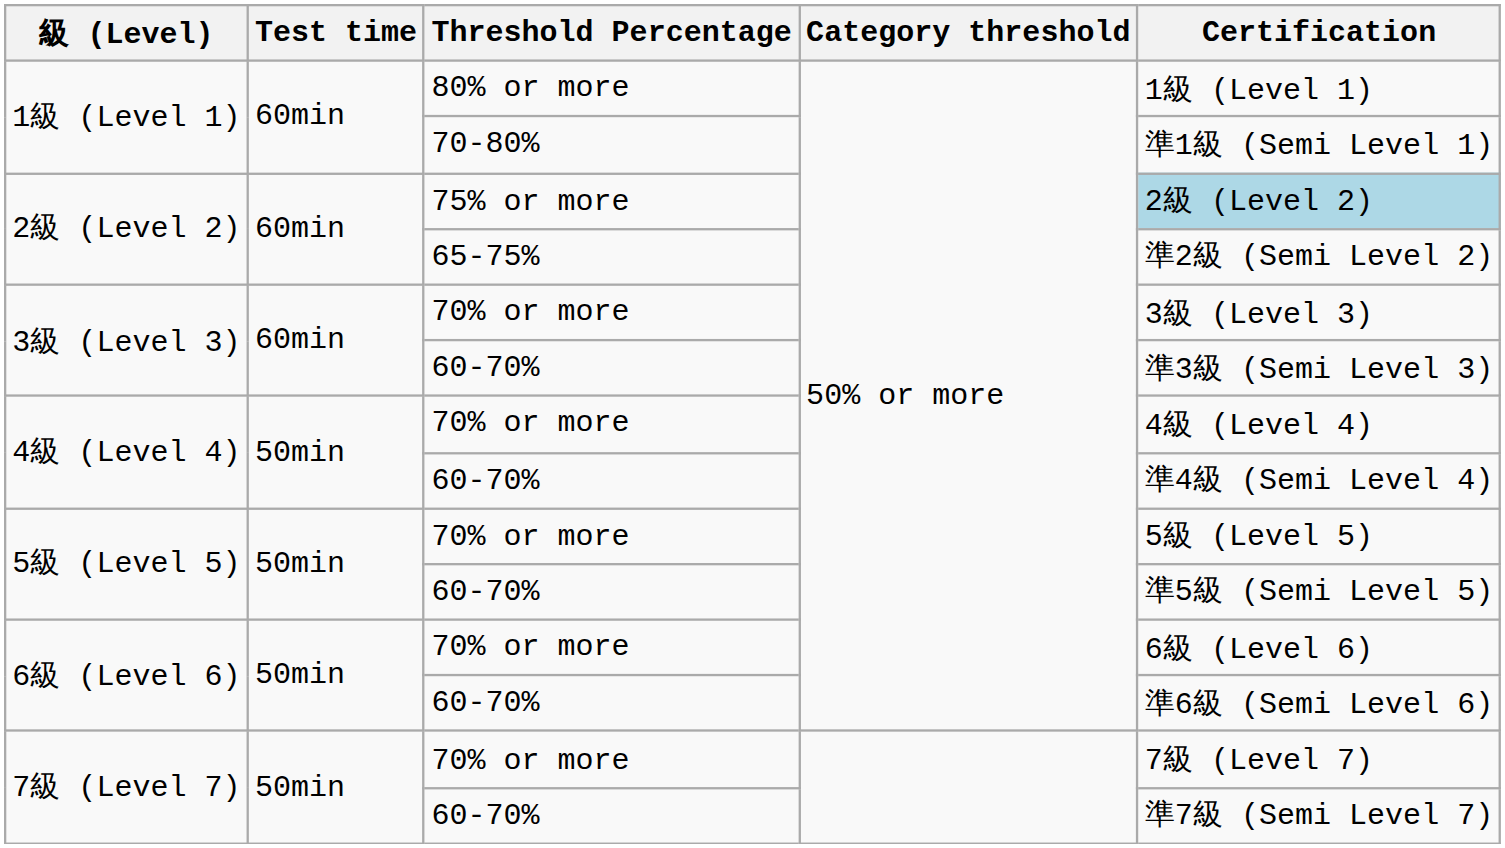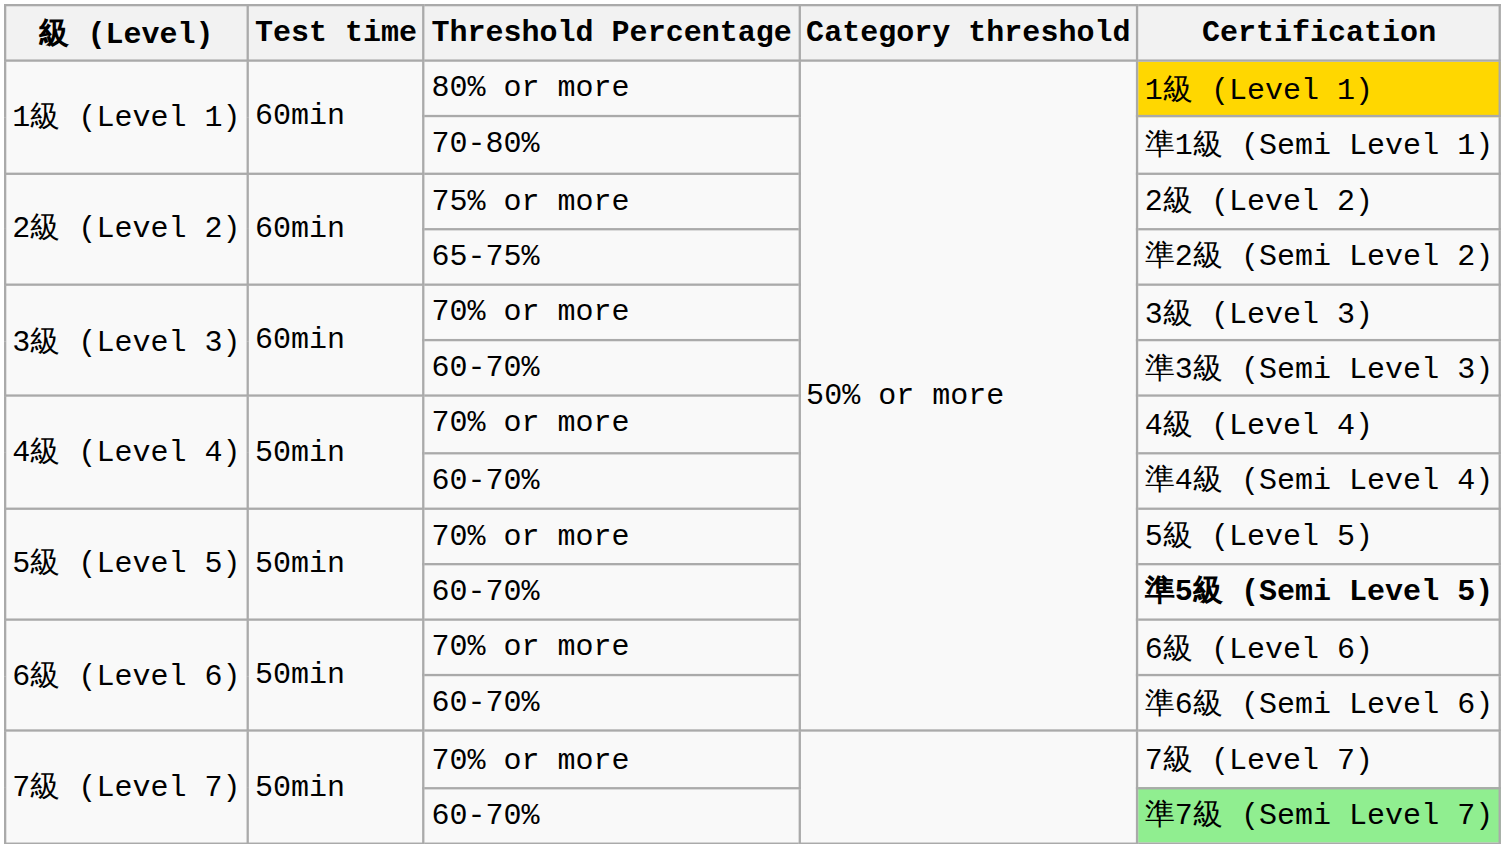(1259, 90) no background -> (1259, 90) gold background
(1259, 202) lightblue background -> (1259, 202) no background
(1319, 593) normal -> (1319, 593) bold
(1319, 816) no background -> (1319, 816) lightgreen background
